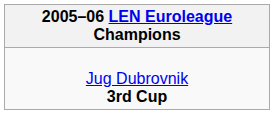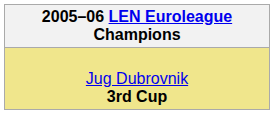(137, 87) no background -> (137, 87) khaki background
